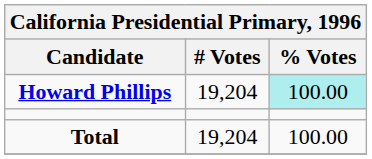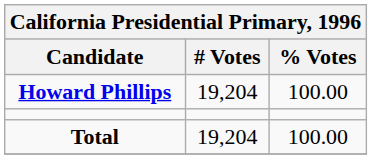(318, 91) paleturquoise background -> (318, 91) no background
